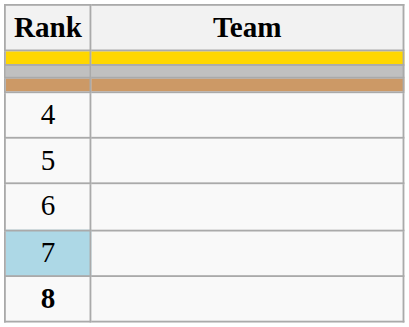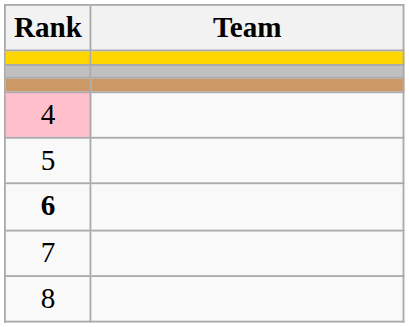(48, 114) no background -> (48, 114) pink background
(48, 206) normal -> (48, 206) bold
(48, 252) lightblue background -> (48, 252) no background
(48, 298) bold -> (48, 298) normal
